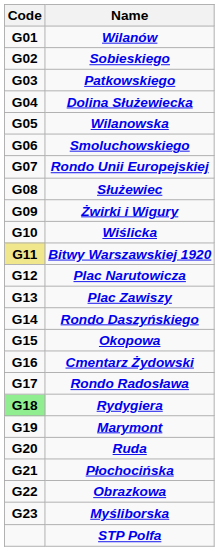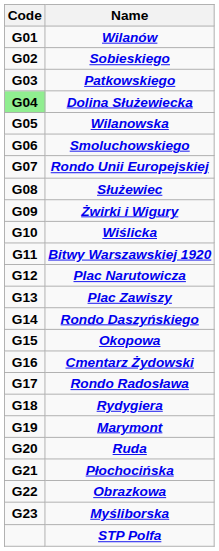(25, 102) no background -> (25, 102) lightgreen background
(25, 254) khaki background -> (25, 254) no background
(25, 405) lightgreen background -> (25, 405) no background
